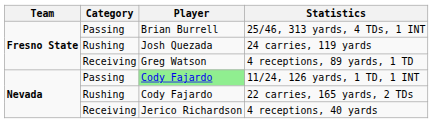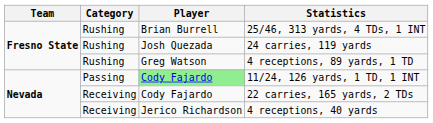(104, 29) Passing -> (104, 29) Rushing
(110, 62) Receiving -> (104, 62) Rushing
(104, 94) Rushing -> (110, 94) Receiving
